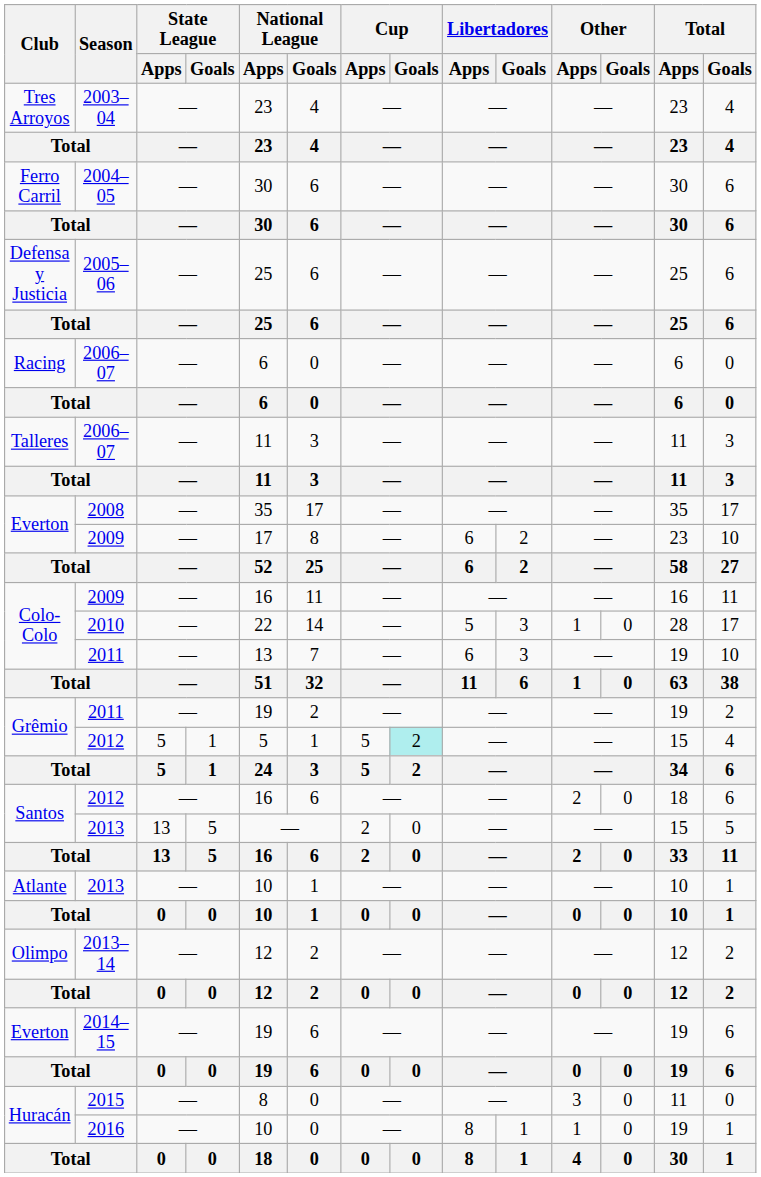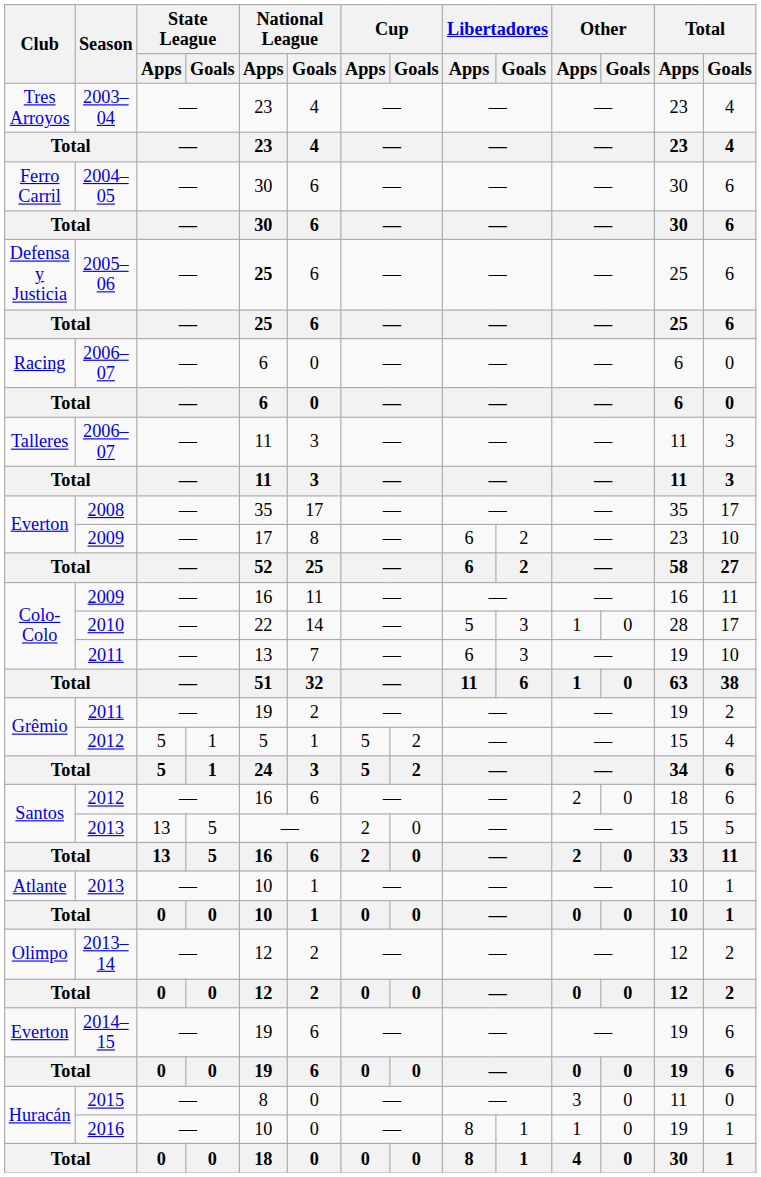(263, 274) normal -> (263, 274) bold
(416, 741) paleturquoise background -> (416, 741) no background
